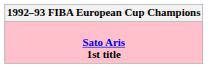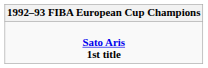(104, 48) pink background -> (104, 48) no background
